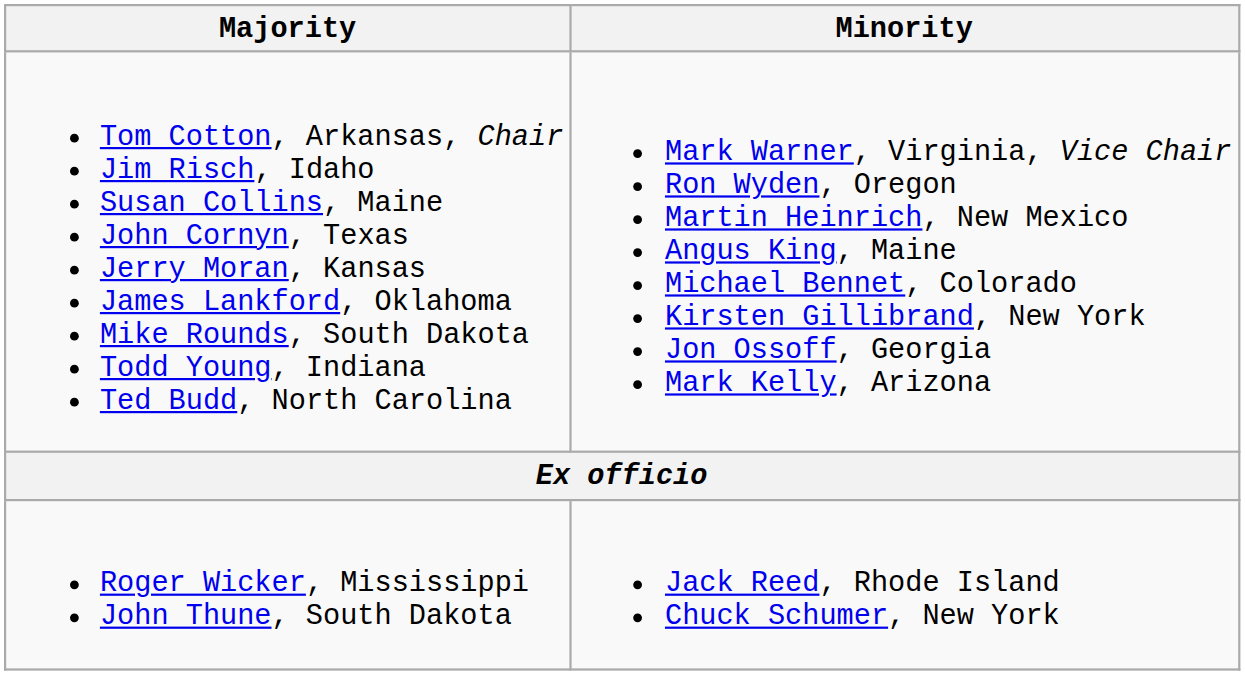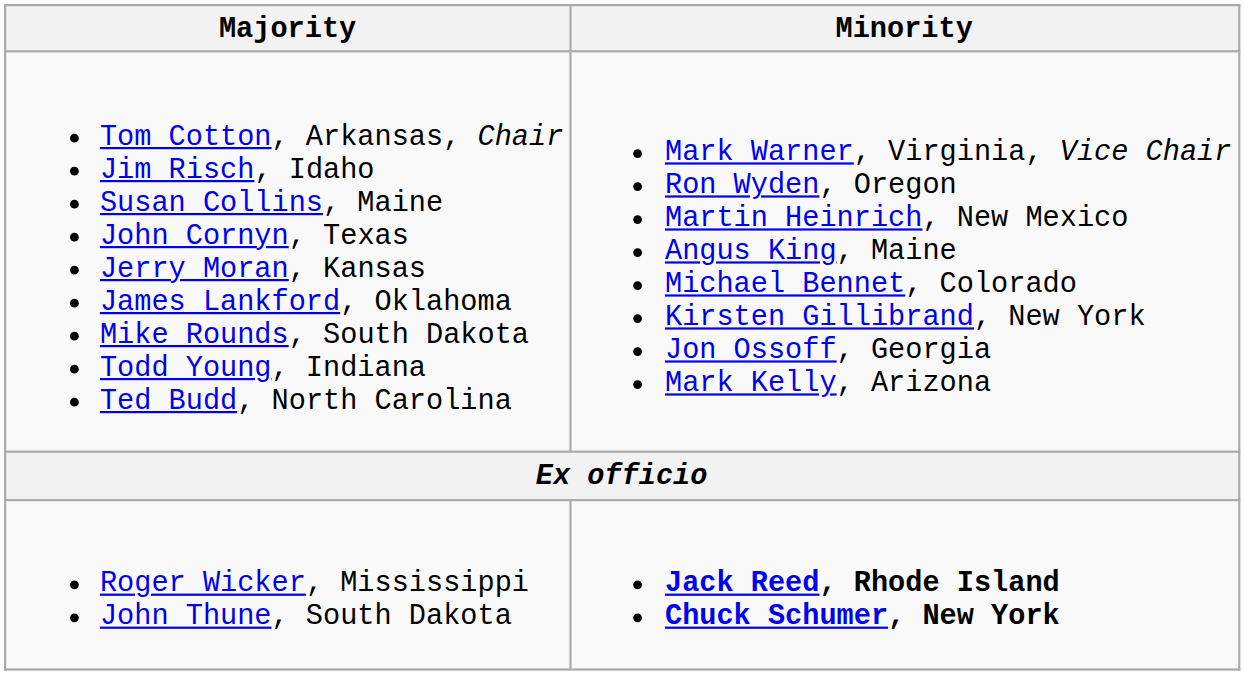(904, 601) normal -> (904, 601) bold
